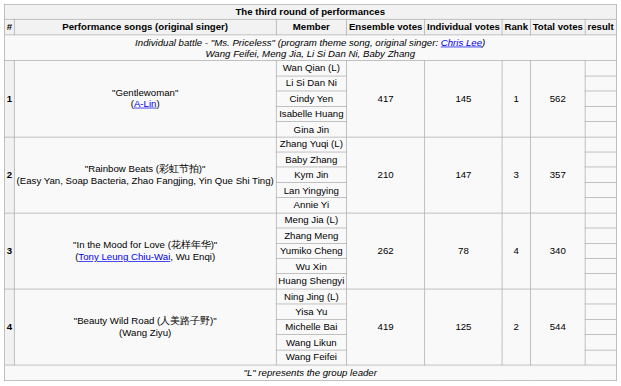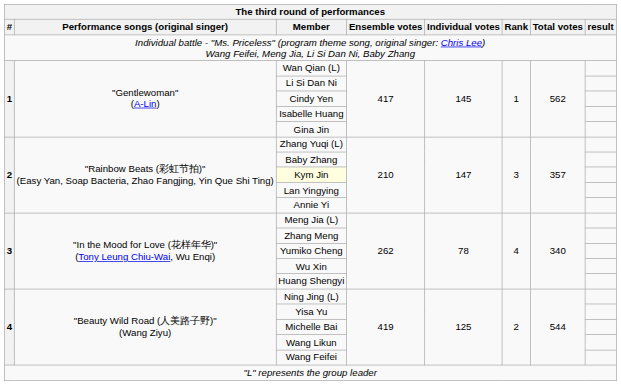(311, 174) no background -> (311, 174) lightyellow background
